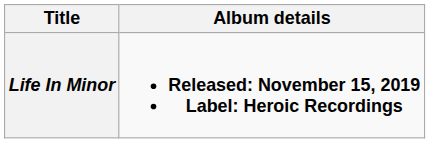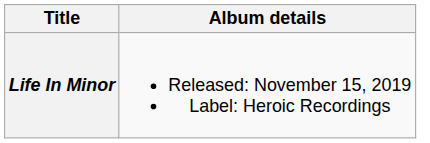(272, 95) bold -> (267, 95) normal
